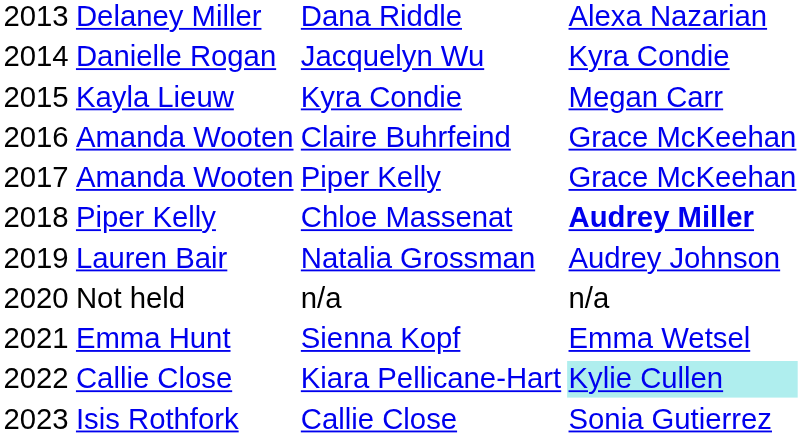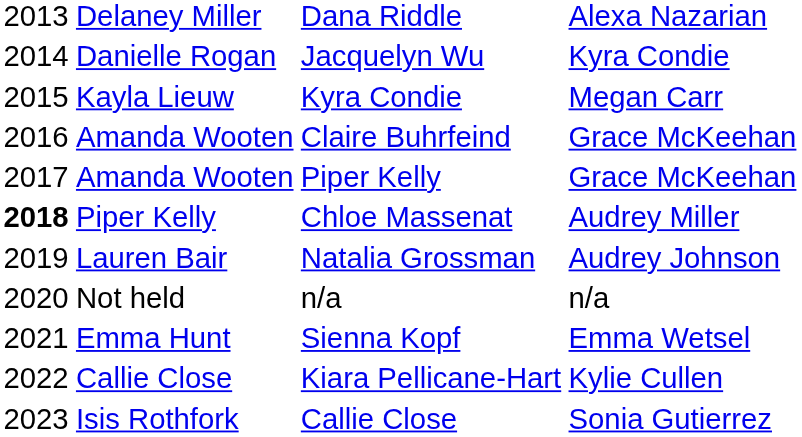(36, 217) normal -> (36, 217) bold
(661, 217) bold -> (654, 217) normal
(646, 378) paleturquoise background -> (646, 378) no background
